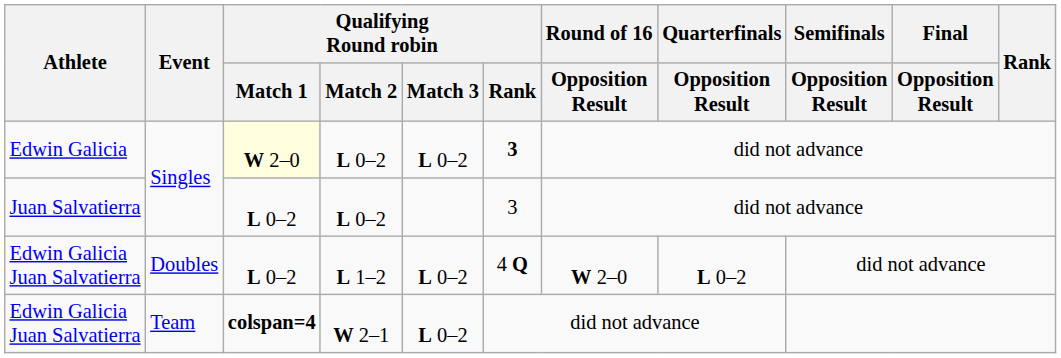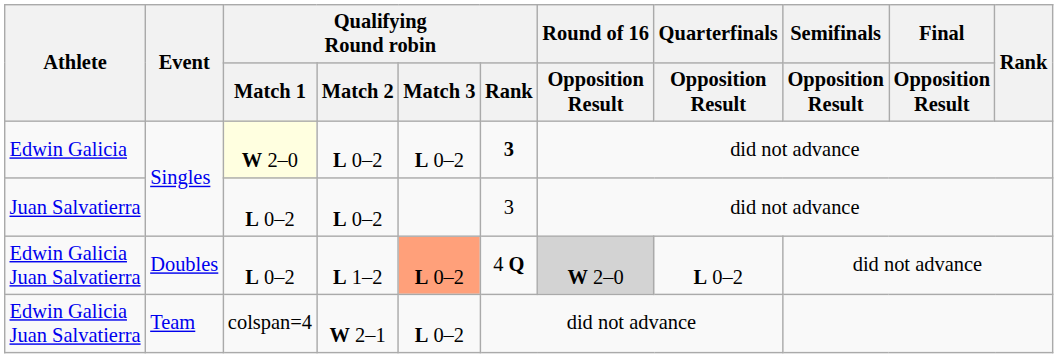(443, 277) no background -> (439, 277) lightsalmon background
(599, 277) no background -> (596, 277) lightgrey background
(272, 323) bold -> (270, 323) normal
